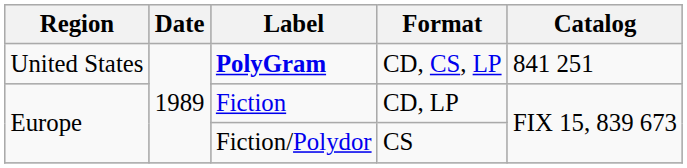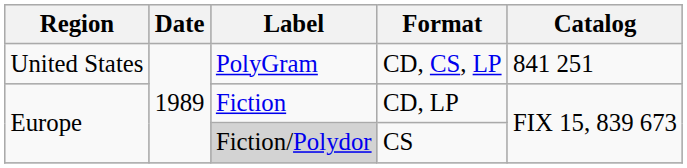(271, 63) bold -> (267, 63) normal
(294, 142) no background -> (294, 142) lightgrey background
